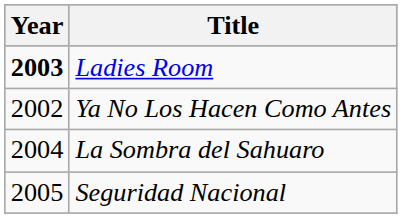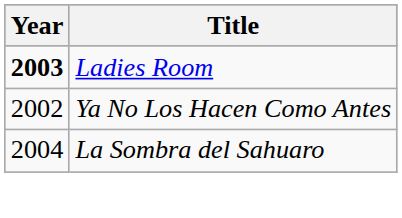- row: (181, 191)
